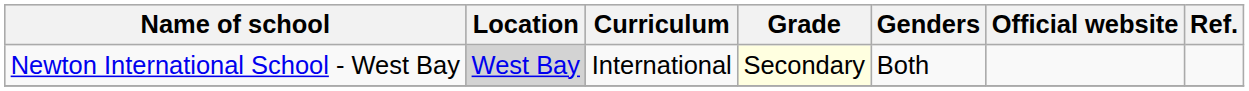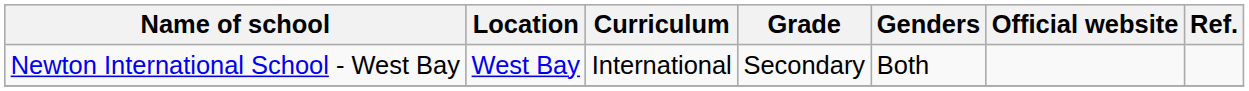(526, 65) lightgrey background -> (526, 65) no background
(804, 65) lightyellow background -> (804, 65) no background
